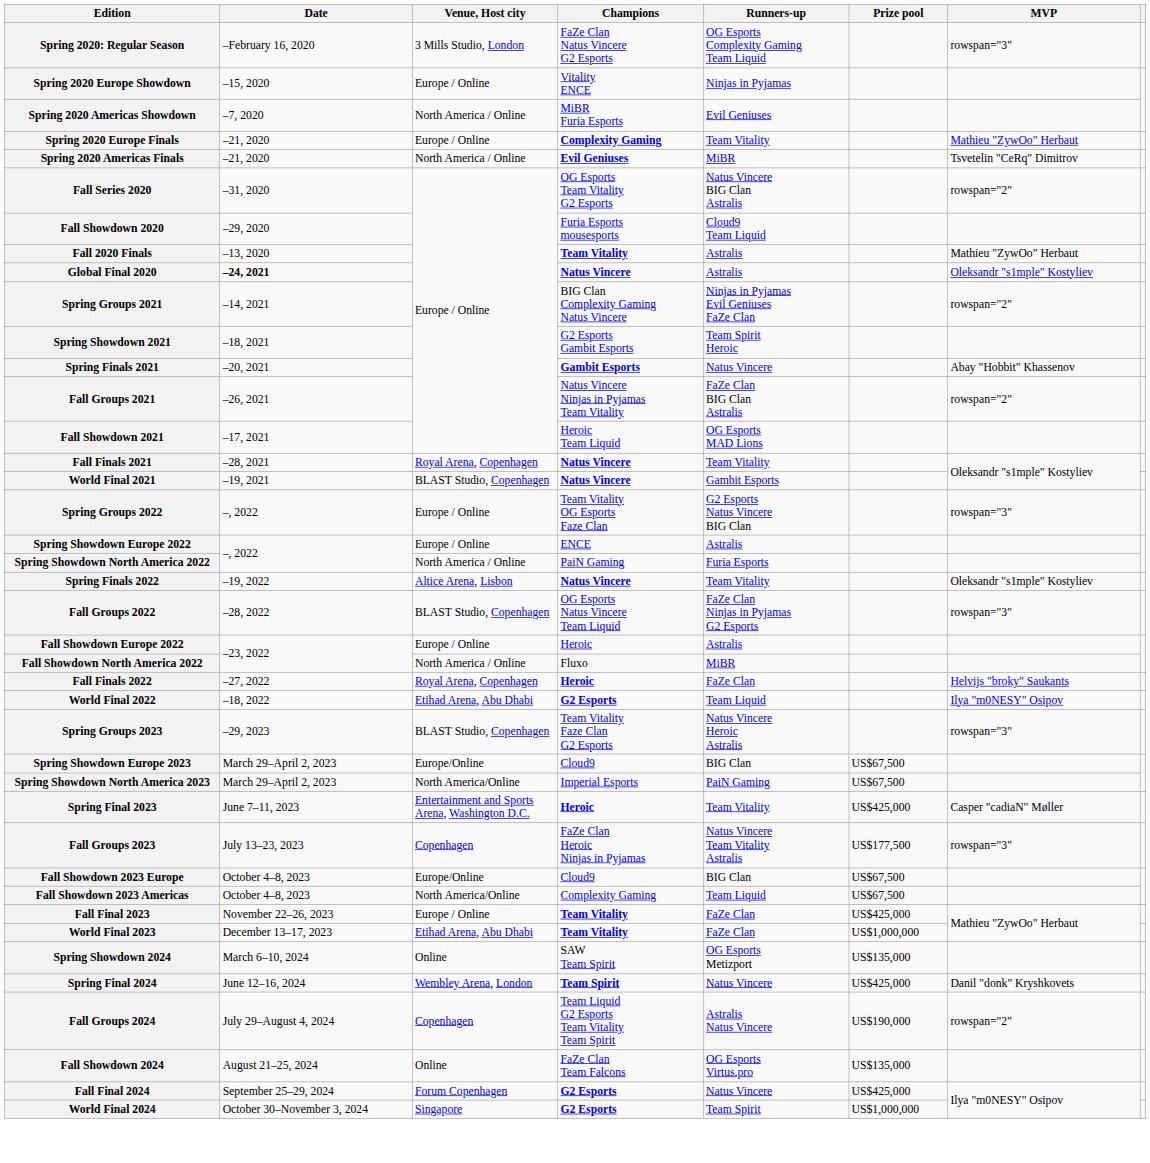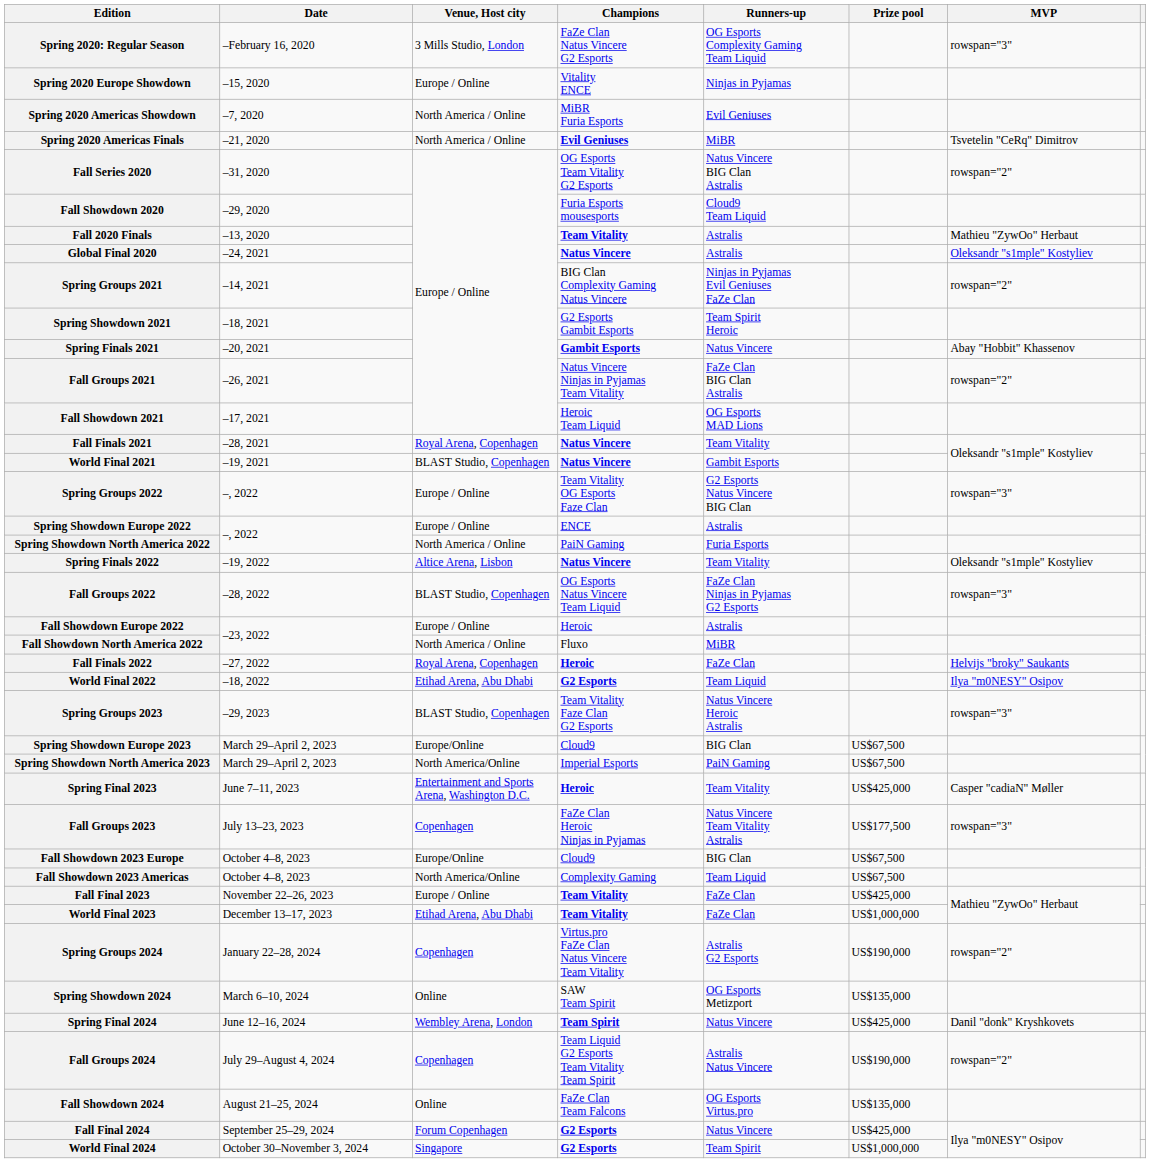- row: (112, 140)
(246, 272) bold -> (246, 253) normal
+ row: (112, 952)
